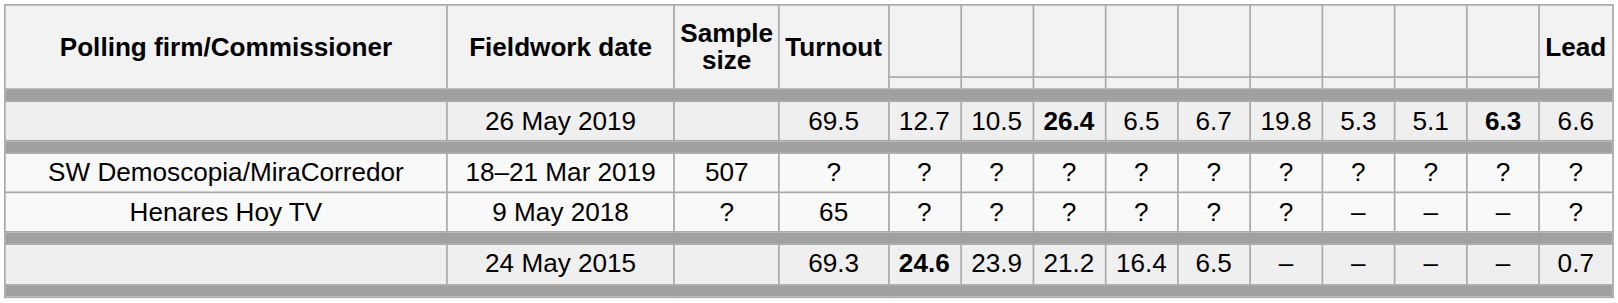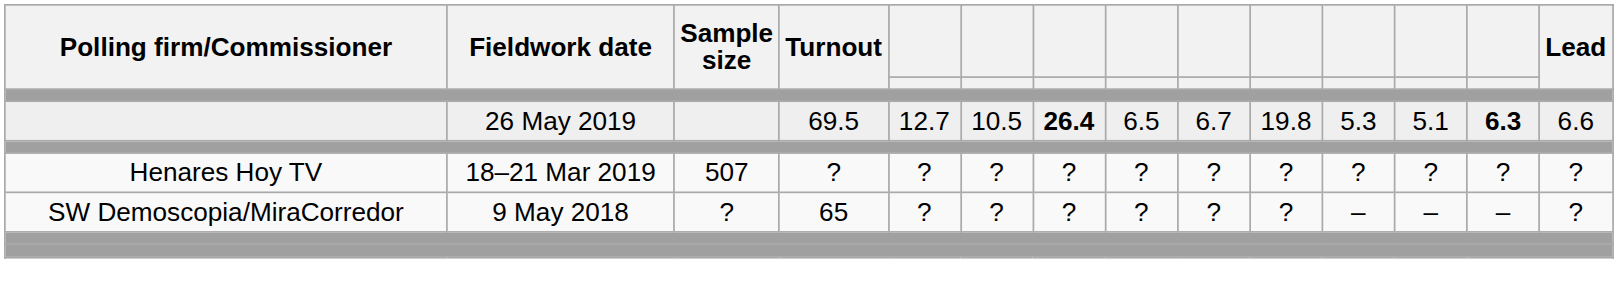(226, 172) SW Demoscopia/MiraCorredor -> (226, 172) Henares Hoy TV
(226, 212) Henares Hoy TV -> (226, 212) SW Demoscopia/MiraCorredor
- row: (561, 264)
